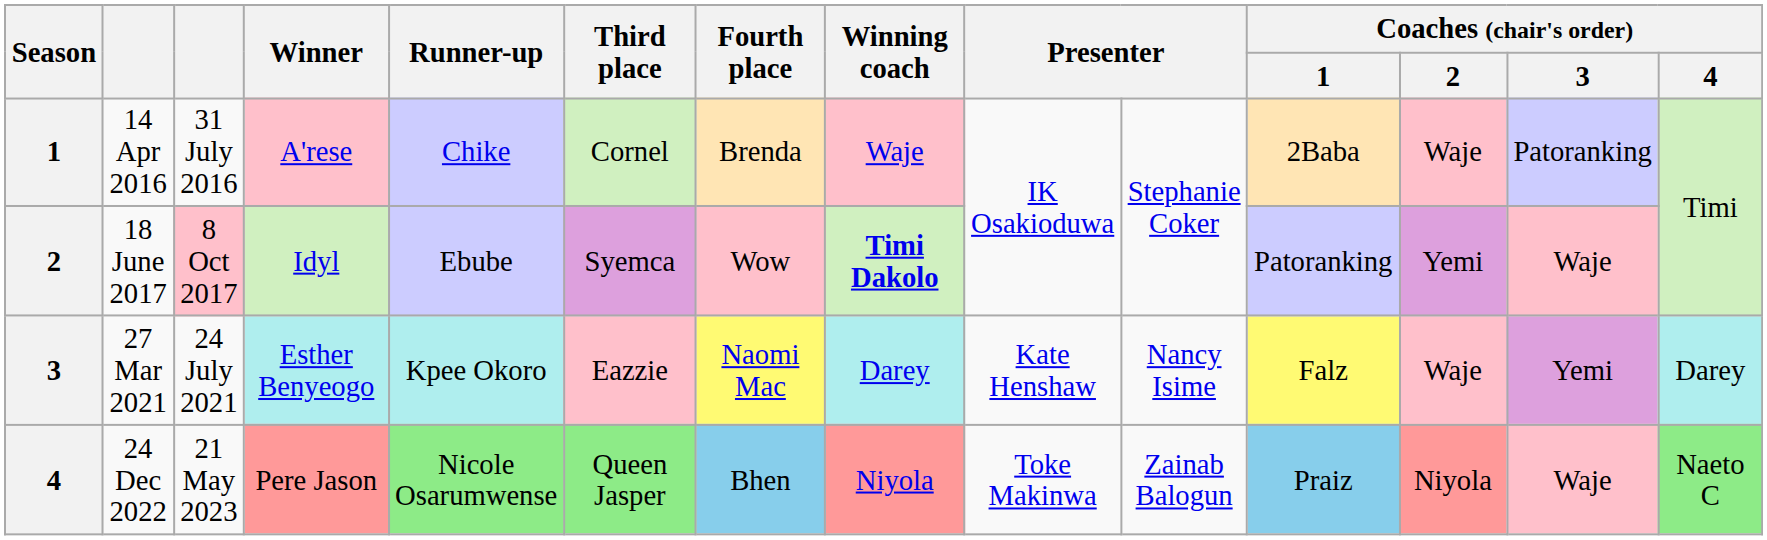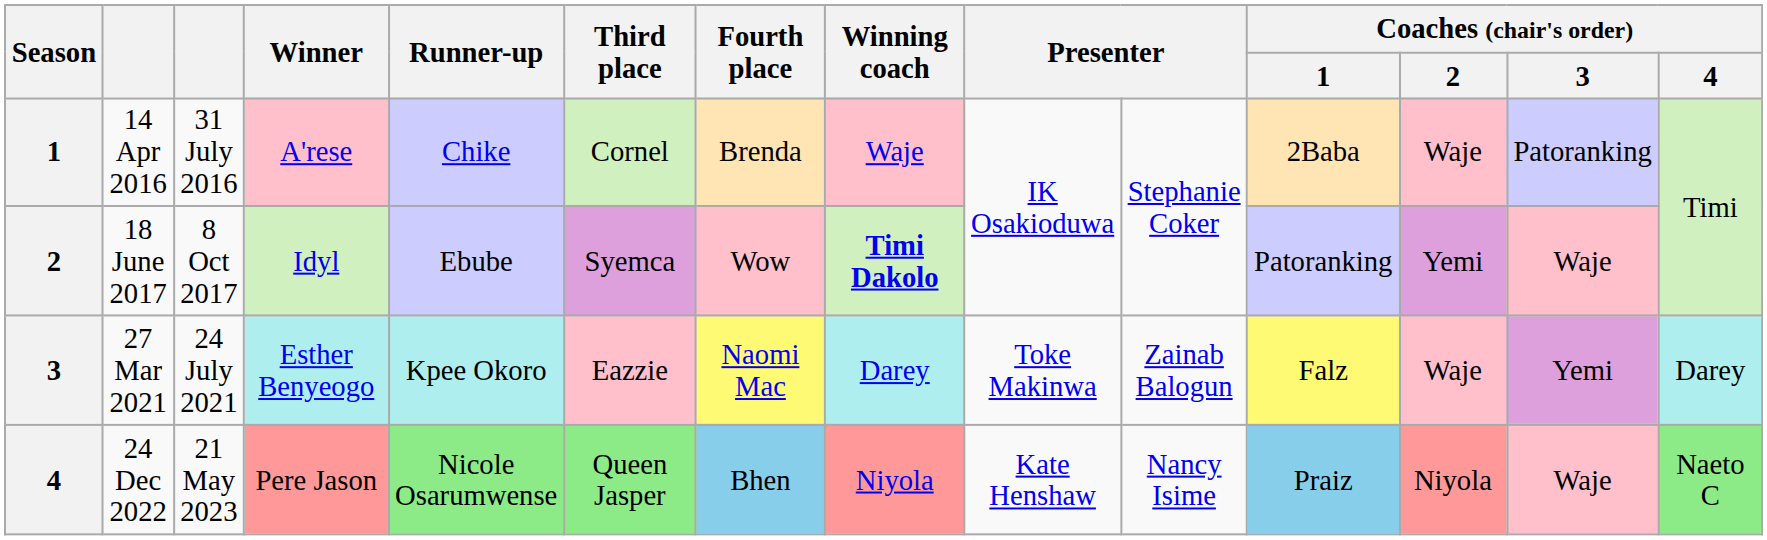(209, 261) pink background -> (209, 261) no background
(1043, 370) Kate Henshaw -> (1043, 370) Toke Makinwa
(1184, 370) Nancy Isime -> (1184, 370) Zainab Balogun
(1043, 479) Toke Makinwa -> (1043, 479) Kate Henshaw
(1184, 479) Zainab Balogun -> (1184, 479) Nancy Isime
